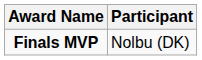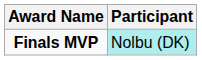(150, 42) no background -> (150, 42) paleturquoise background
